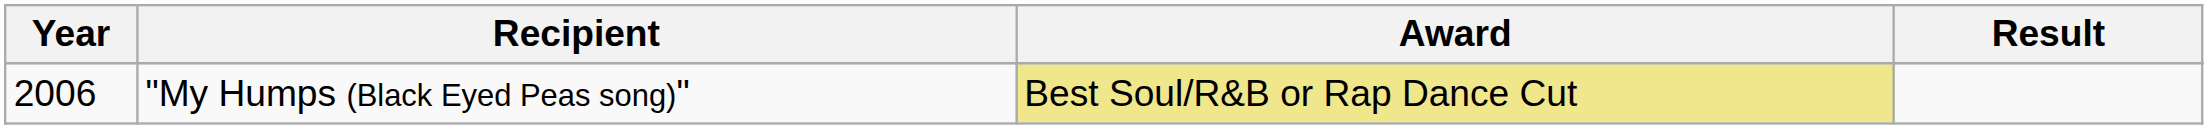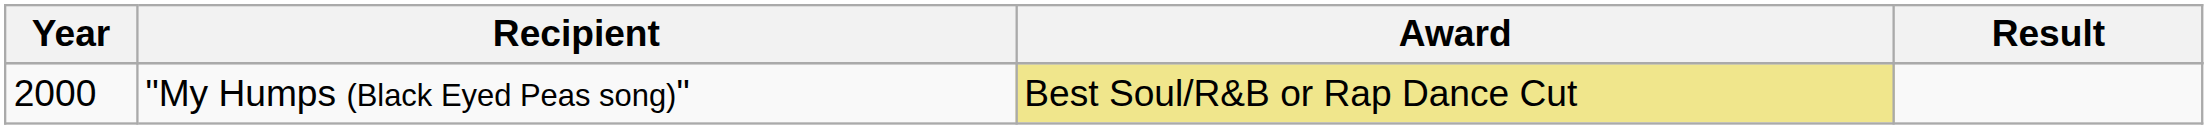(55, 92) 2006 -> (55, 92) 2000
